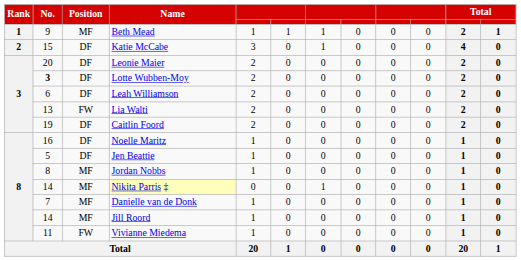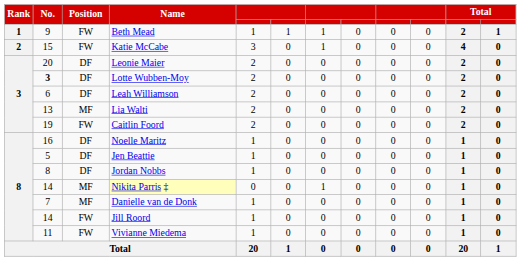(86, 32) MF -> (86, 32) FW
(86, 47) DF -> (86, 47) FW
(86, 109) FW -> (86, 109) MF
(86, 125) DF -> (86, 125) FW
(86, 171) MF -> (86, 171) DF
(86, 217) MF -> (86, 217) FW
